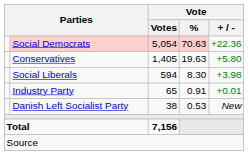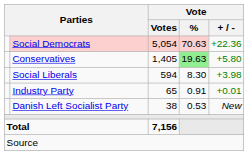(194, 59) no background -> (194, 59) lightgreen background
